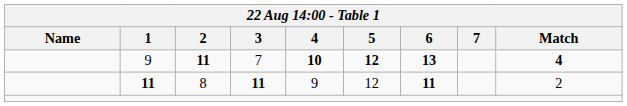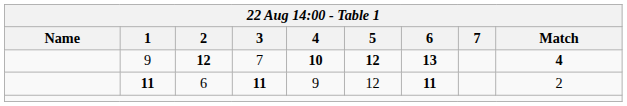(203, 60) 11 -> (204, 60) 12
(203, 83) 8 -> (204, 83) 6
